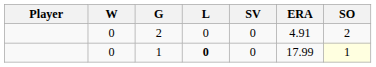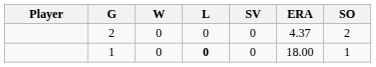columns swapped: (159, 14) <-> (112, 14)
(300, 33) 4.91 -> (300, 33) 4.37
(300, 52) 17.99 -> (300, 52) 18.00
(347, 52) lightyellow background -> (347, 52) no background
